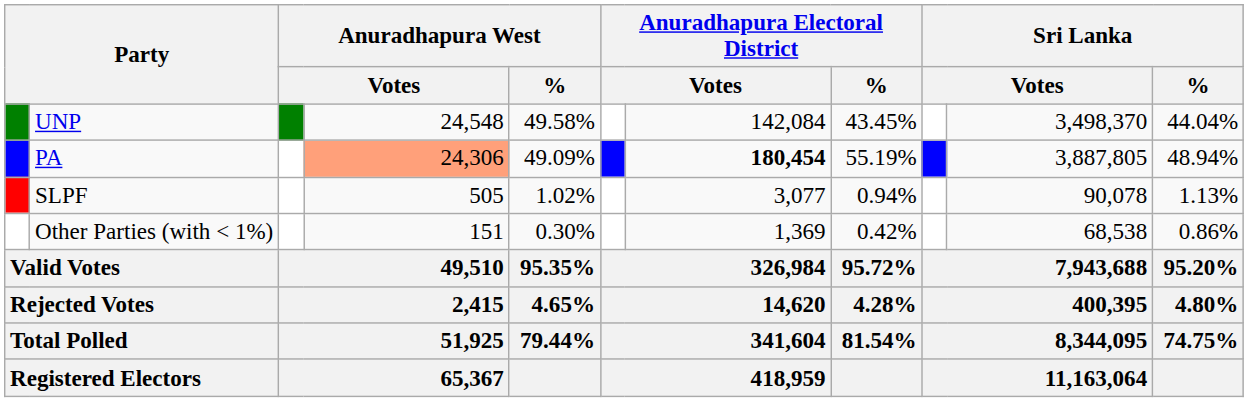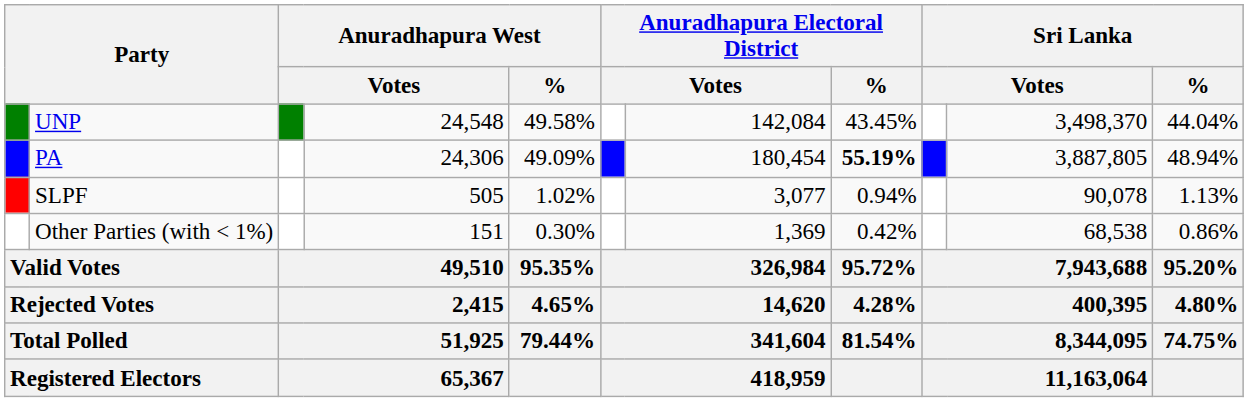(472, 158) lightsalmon background -> (472, 158) no background
(788, 158) bold -> (788, 158) normal
(881, 158) normal -> (879, 158) bold
